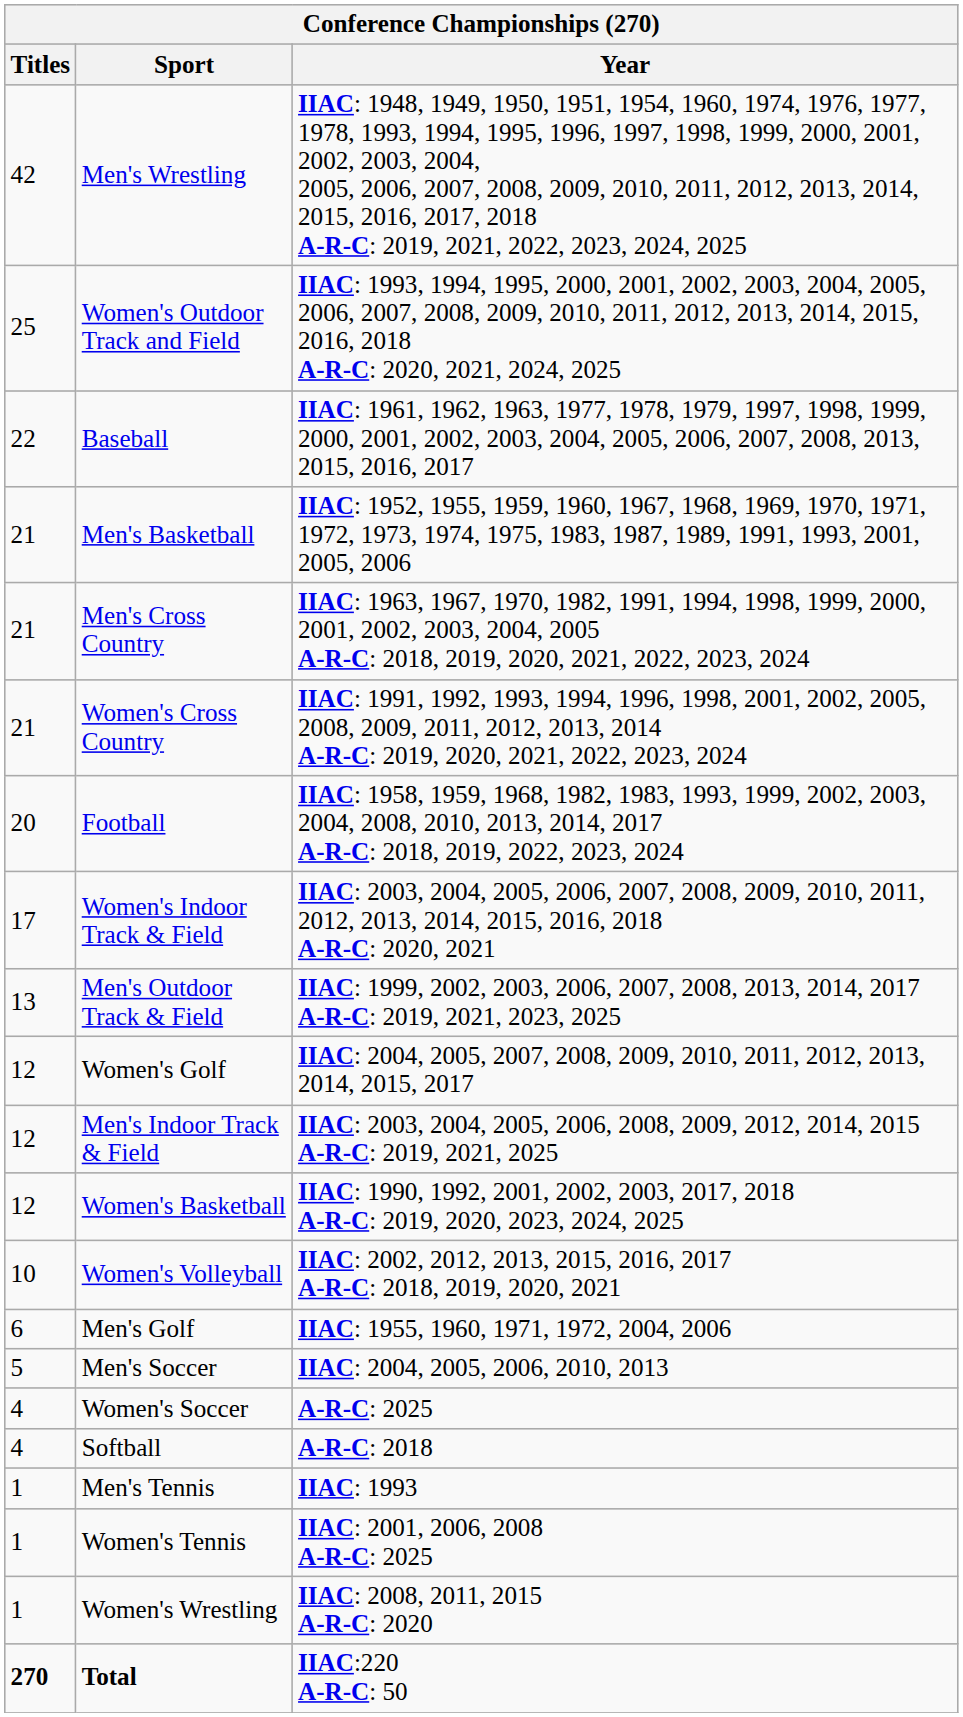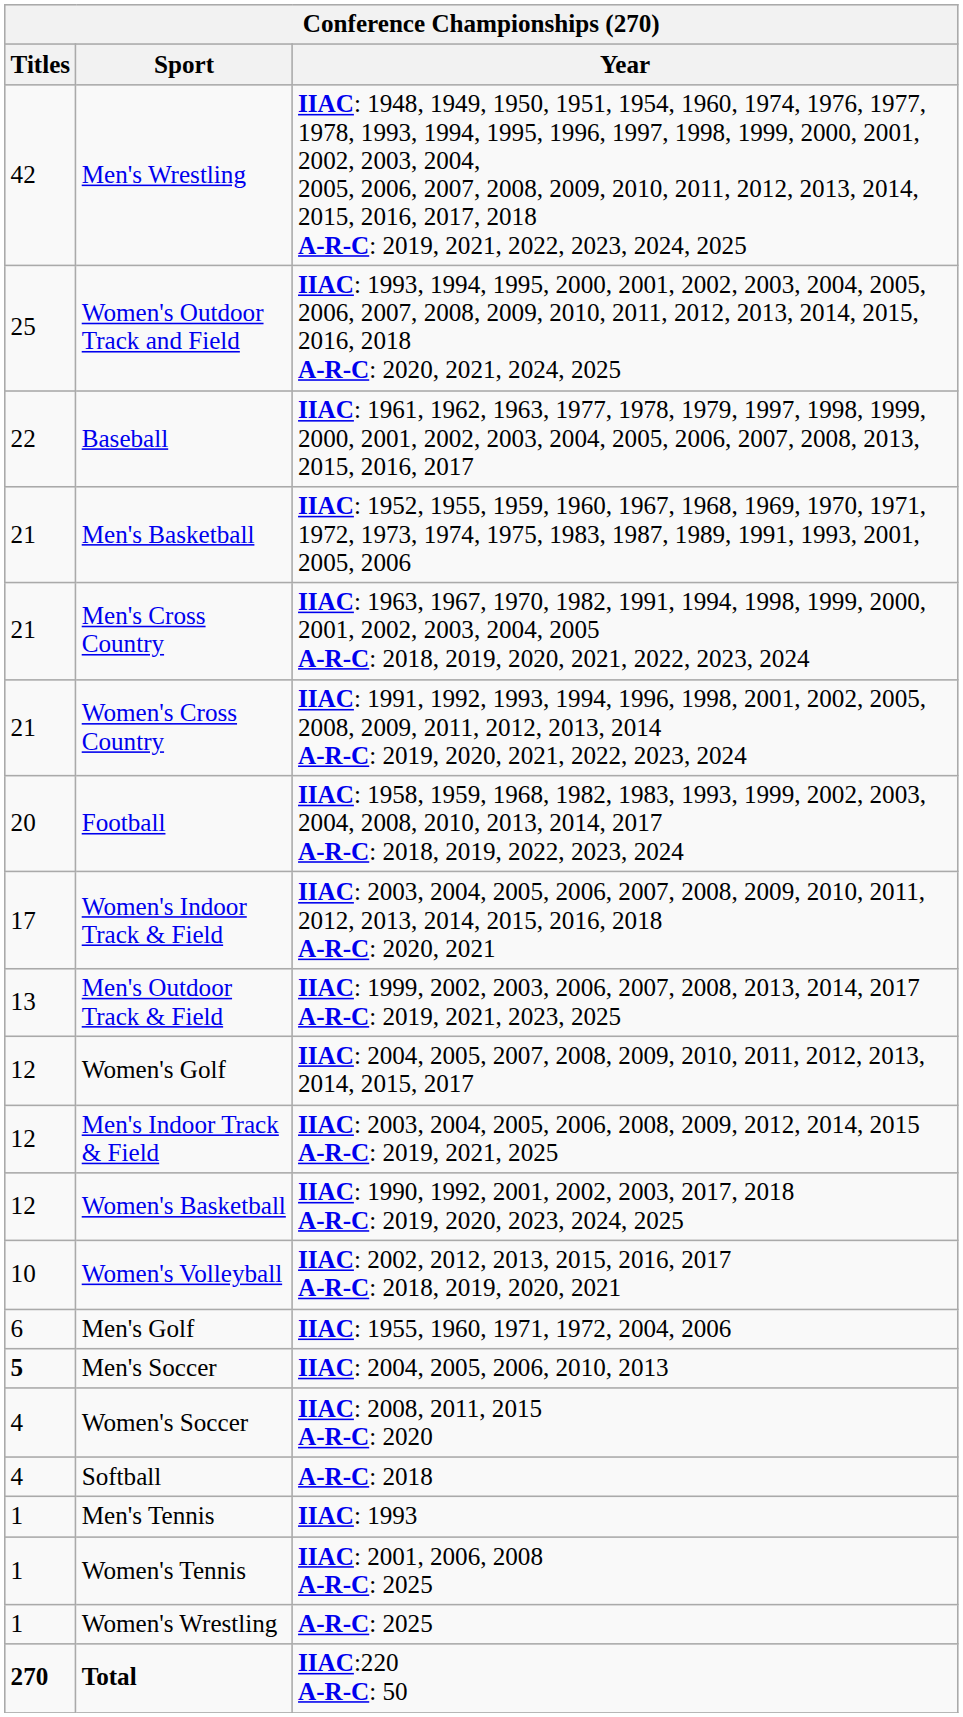(17, 1368) normal -> (17, 1368) bold
(365, 1408) A-R-C: 2025 -> (420, 1422) IIAC: 2008, 2011, 2015 A-R-C: 2020
(420, 1609) IIAC: 2008, 2011, 2015 A-R-C: 2020 -> (365, 1624) A-R-C: 2025
